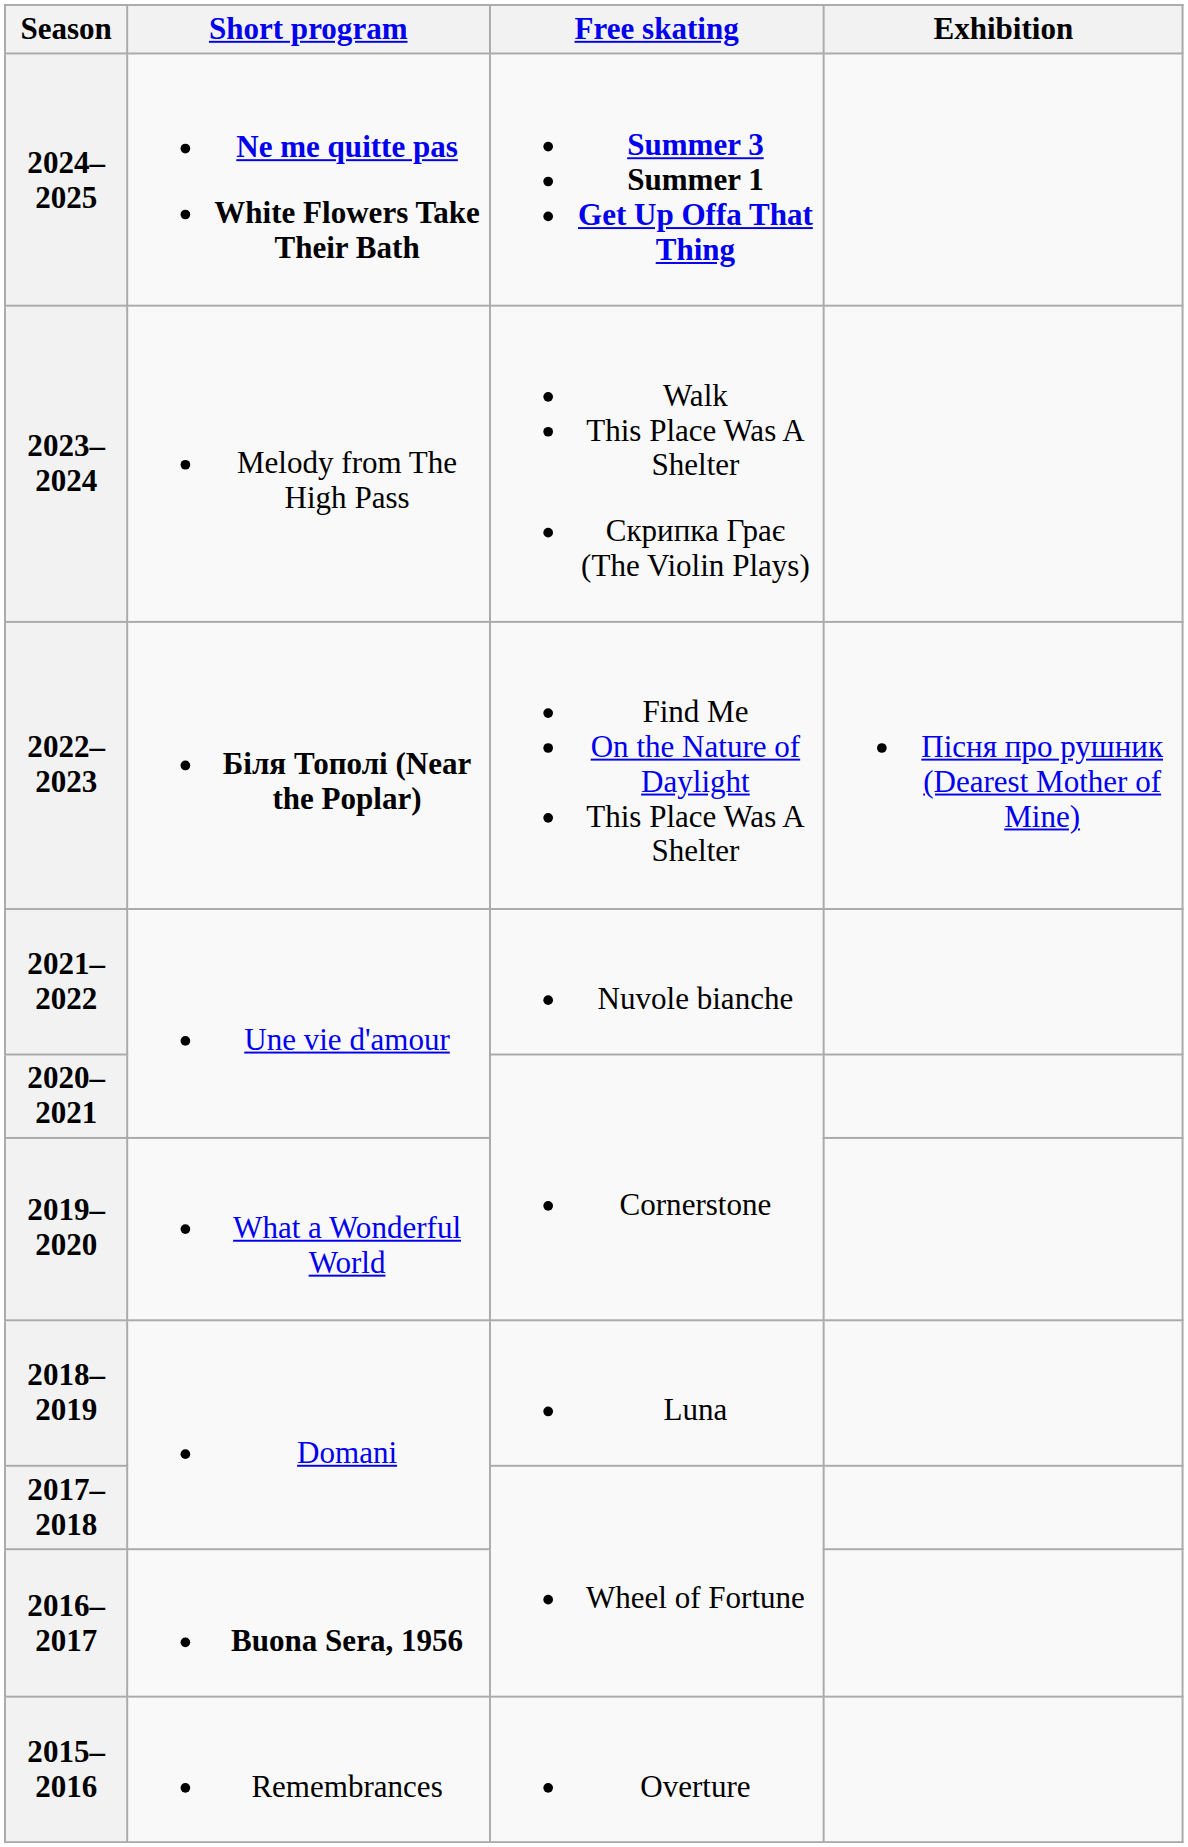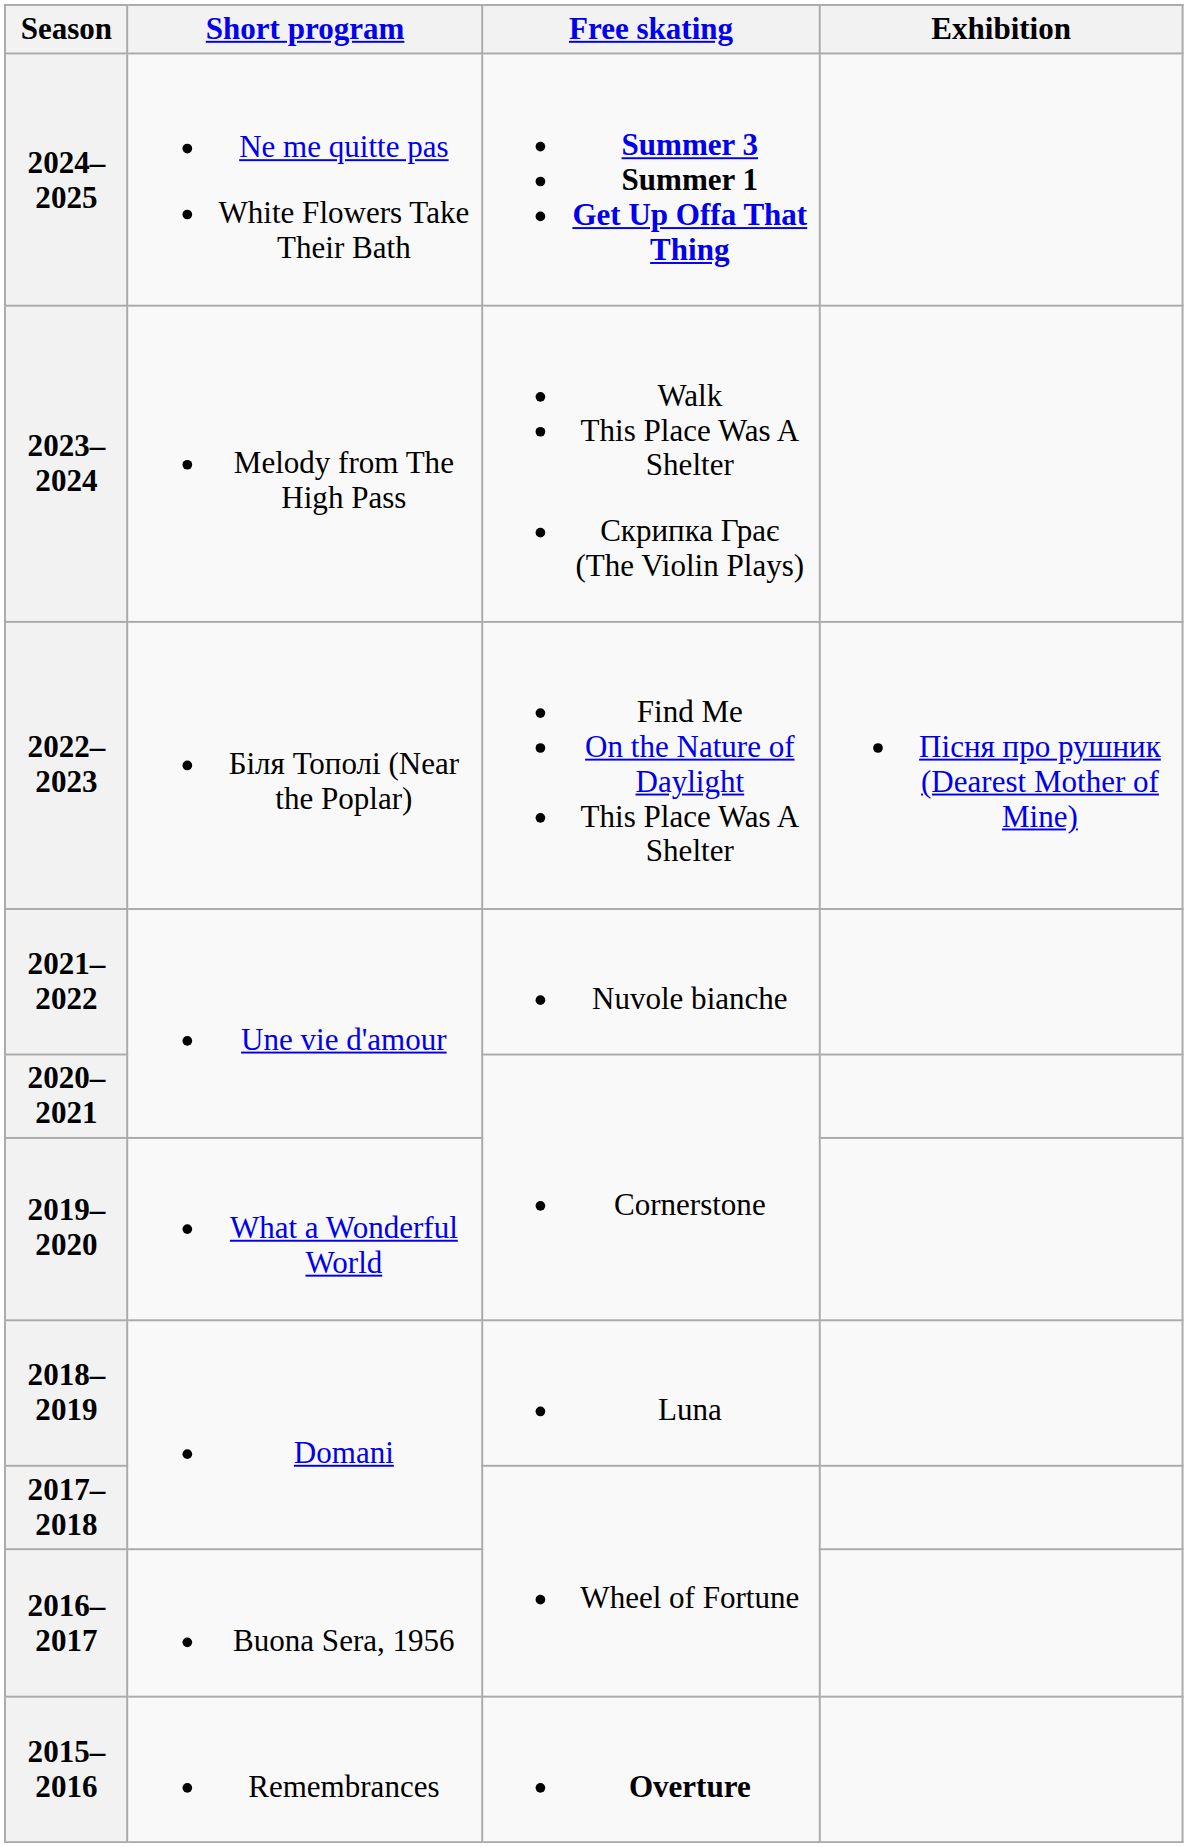(308, 197) bold -> (305, 197) normal
(308, 783) bold -> (305, 783) normal
(308, 1641) bold -> (305, 1641) normal
(657, 1787) normal -> (651, 1787) bold
